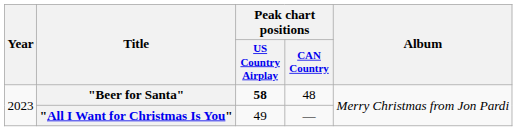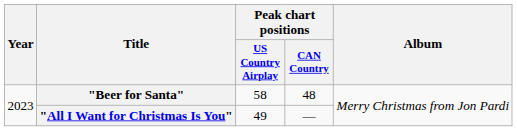(260, 95) bold -> (260, 95) normal
